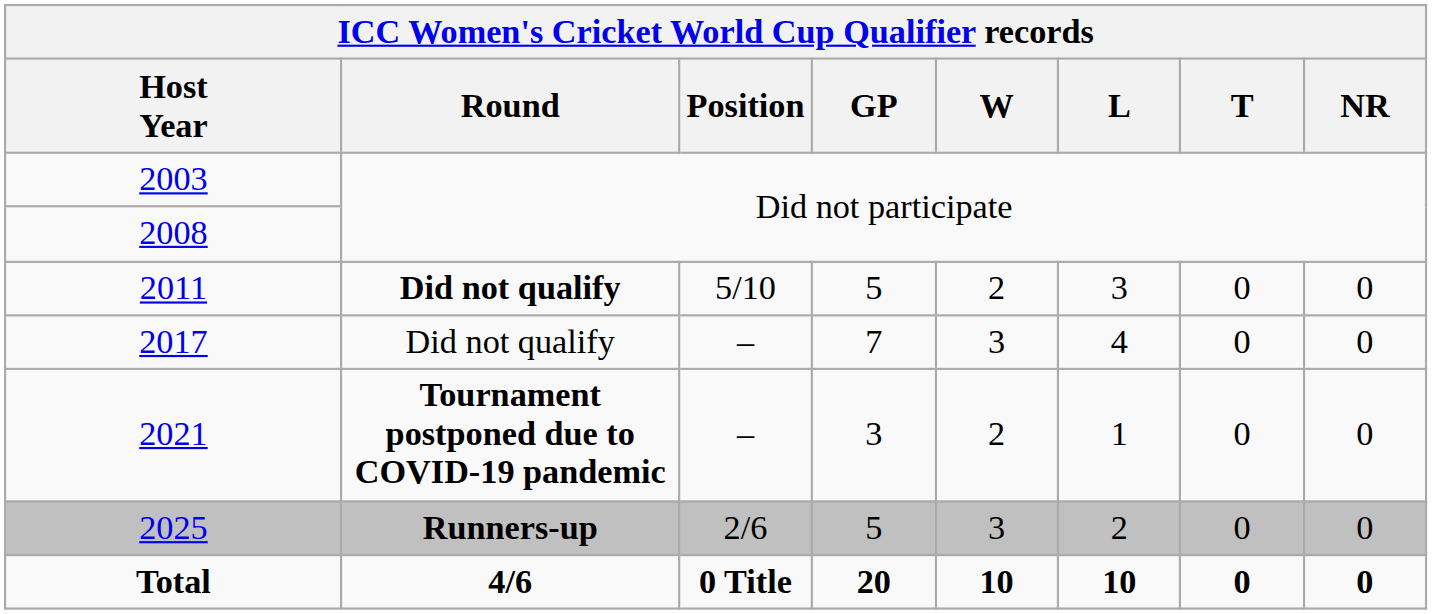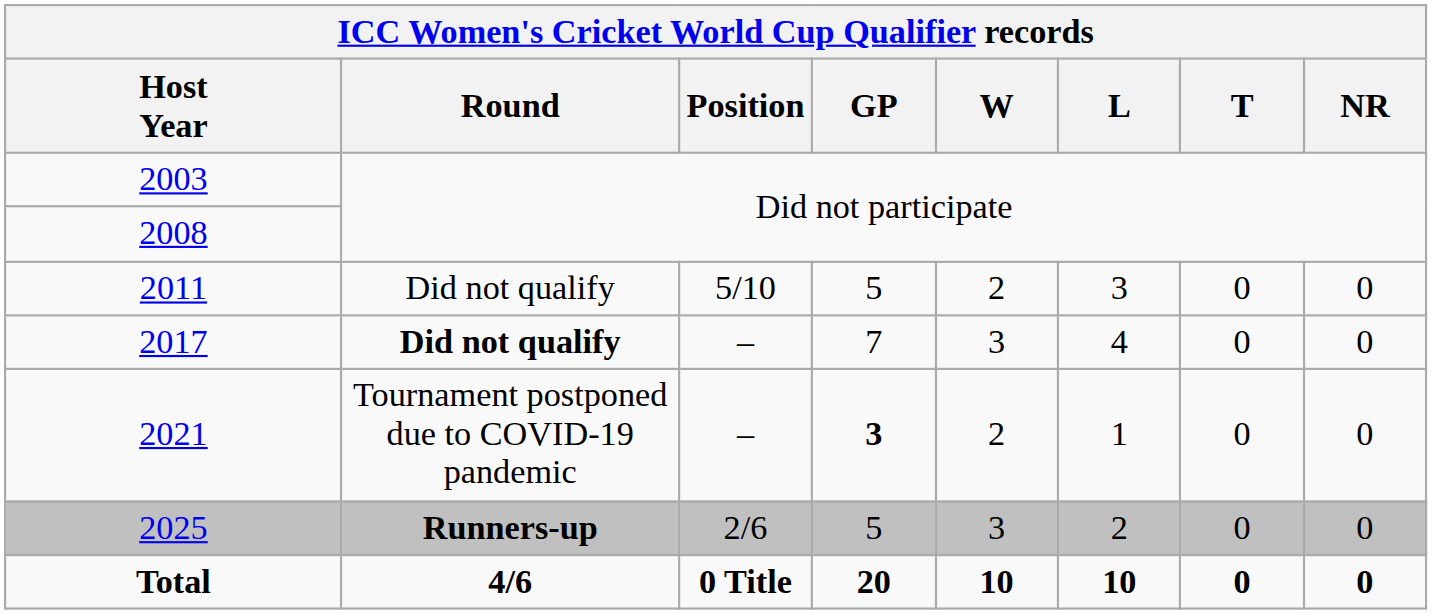(510, 287) bold -> (510, 287) normal
(510, 341) normal -> (510, 341) bold
(510, 434) bold -> (510, 434) normal
(874, 434) normal -> (874, 434) bold
